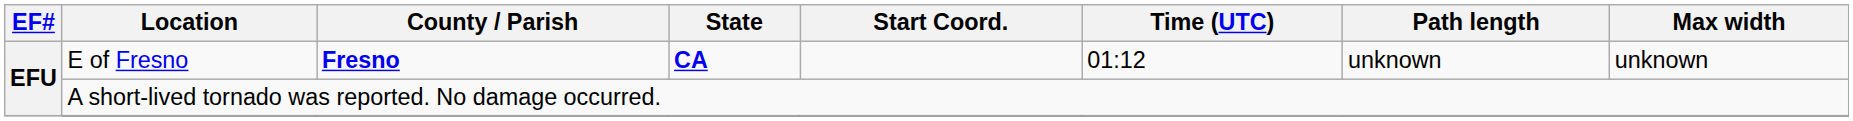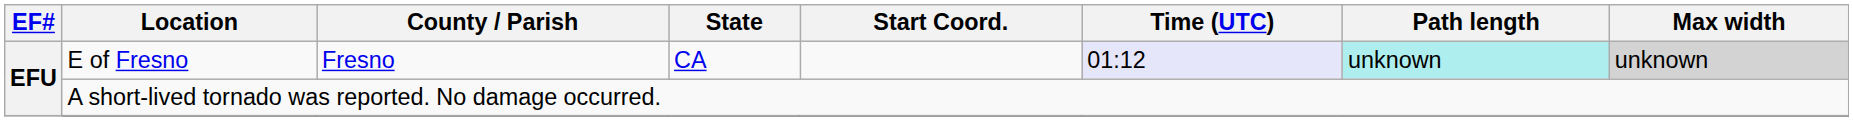(361, 60) bold -> (358, 60) normal
(691, 60) bold -> (690, 60) normal
(1116, 60) no background -> (1116, 60) lavender background
(1395, 60) no background -> (1395, 60) paleturquoise background
(1662, 60) no background -> (1662, 60) lightgrey background
